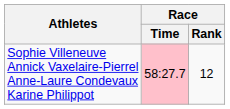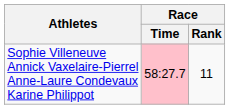(207, 74) 12 -> (207, 74) 11
